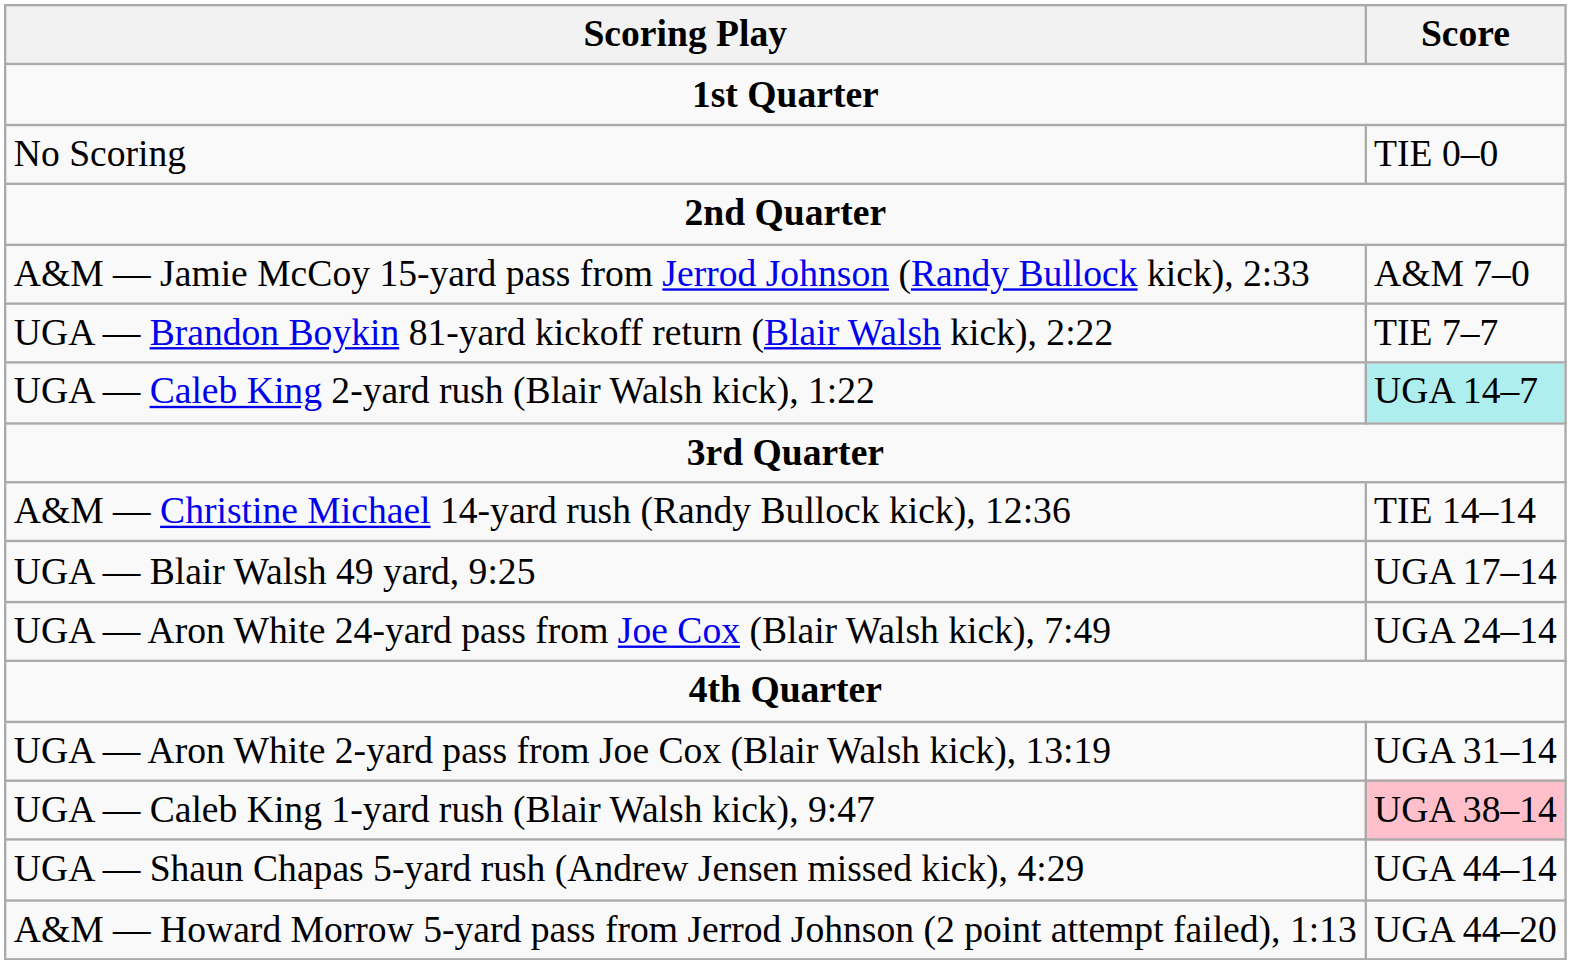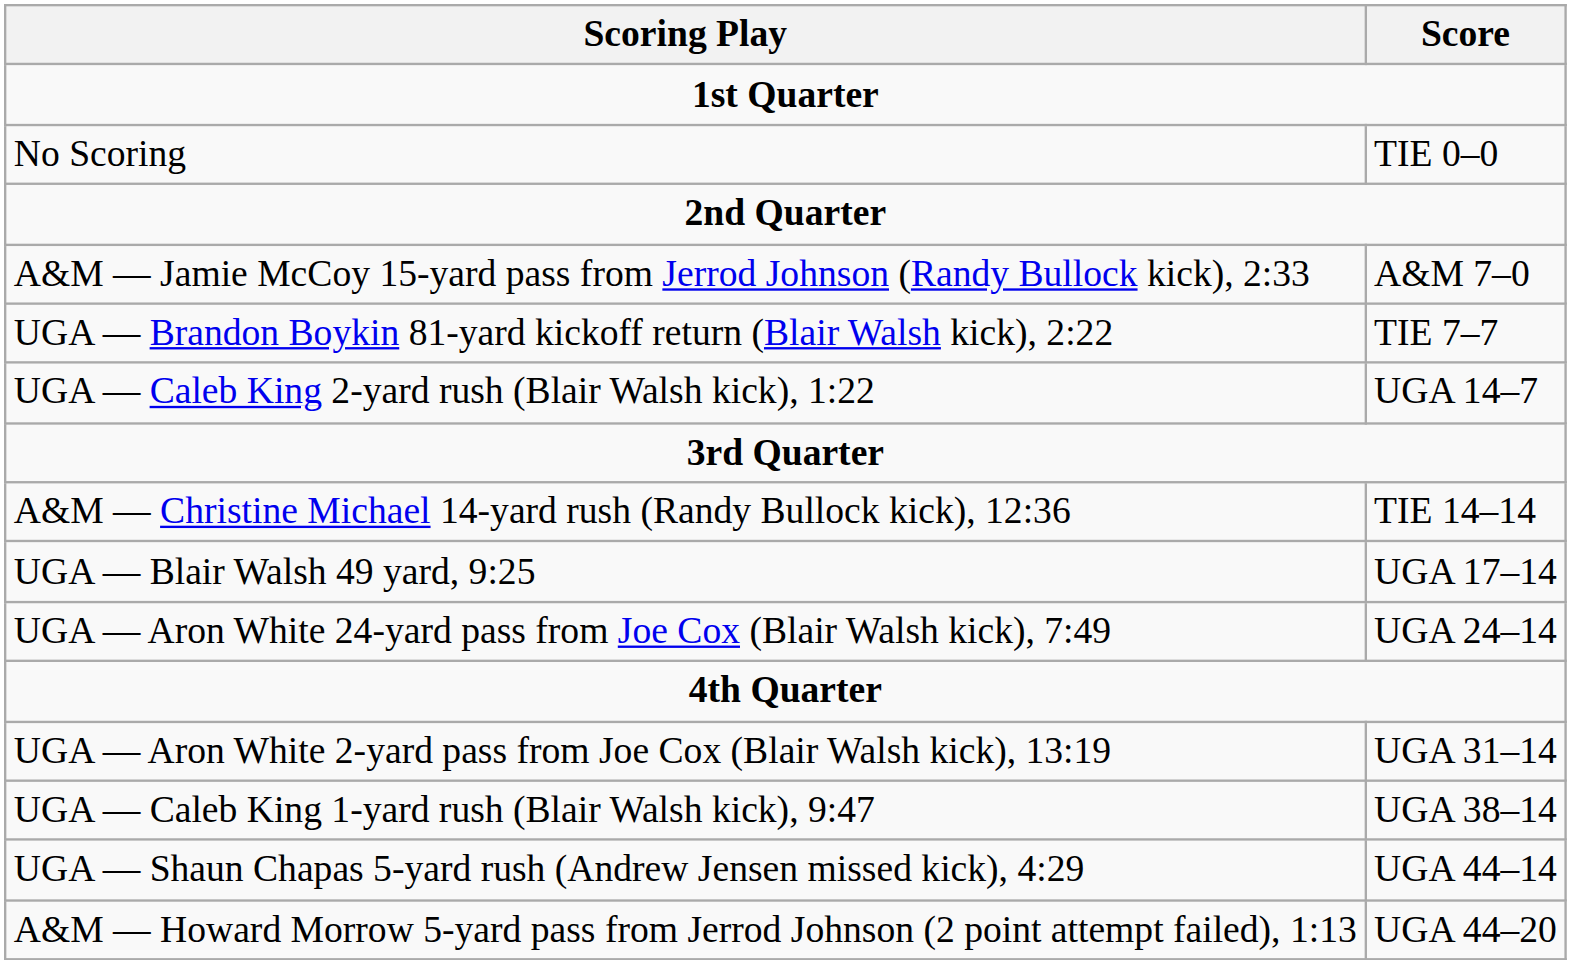(1456, 392) paleturquoise background -> (1456, 392) no background
(1465, 809) pink background -> (1465, 809) no background
